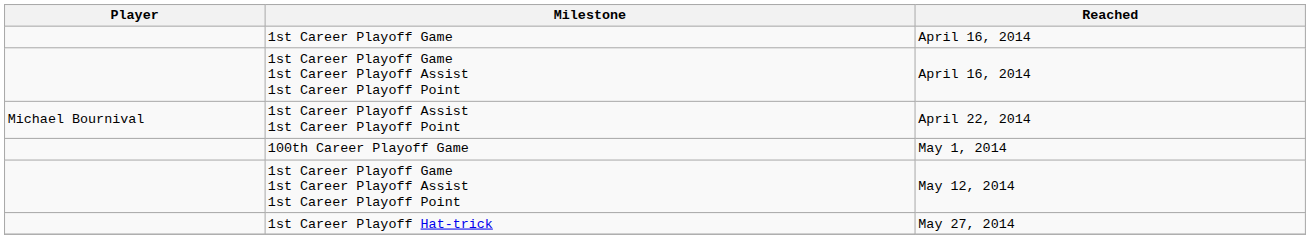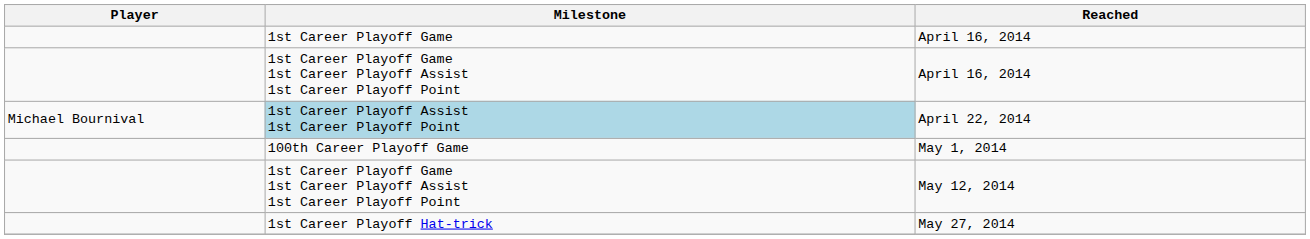(368, 120) no background -> (368, 120) lightblue background
